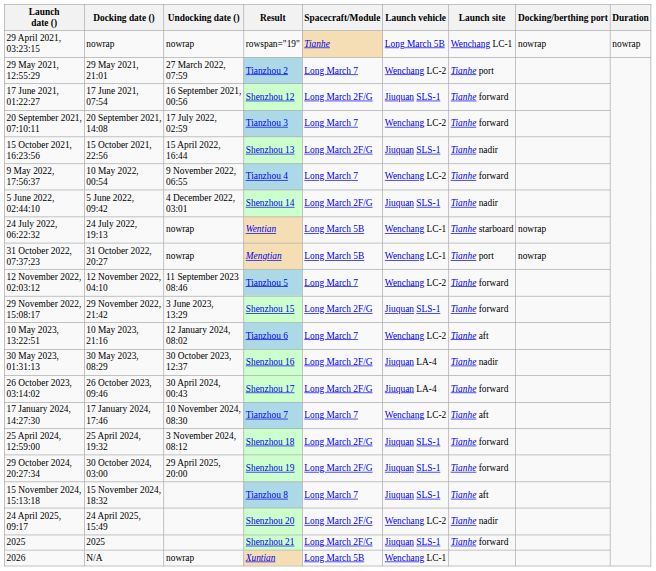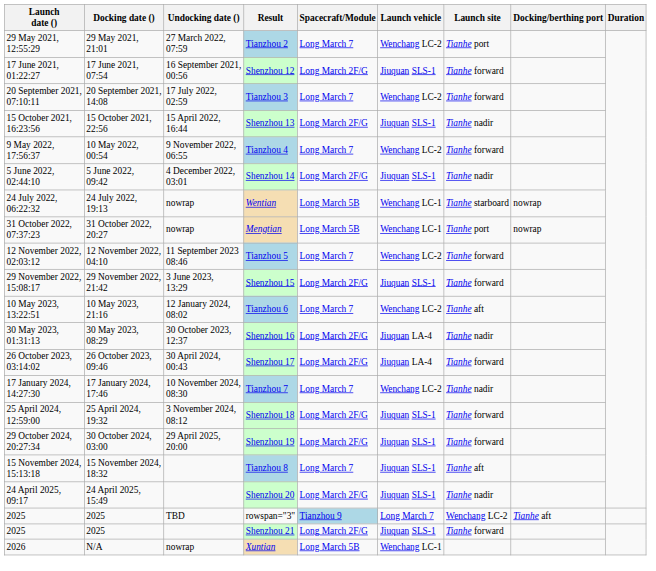- row: (273, 43)
(470, 415) Tianhe aft -> (470, 388) Tianhe nadir
(416, 521) Wenchang LC-2 -> (408, 494) Jiuquan SLS-1
+ row: (270, 515)
